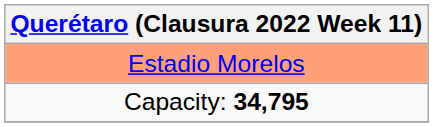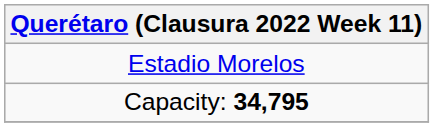(216, 63) lightsalmon background -> (216, 63) no background
